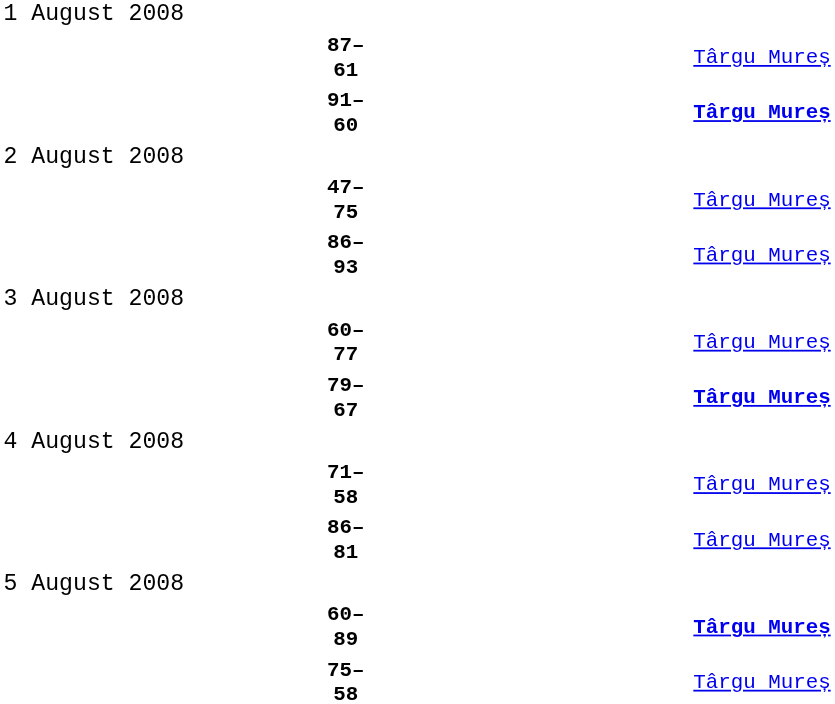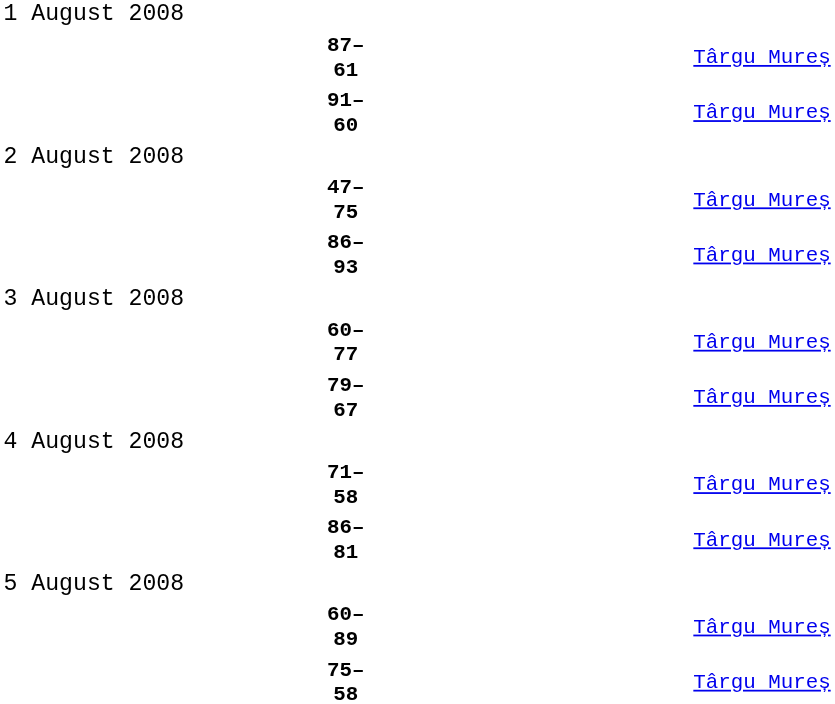(762, 113) bold -> (762, 113) normal
(762, 398) bold -> (762, 398) normal
(762, 627) bold -> (762, 627) normal
